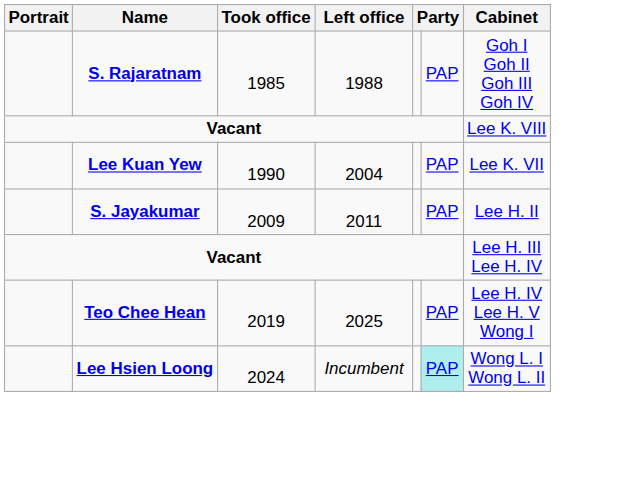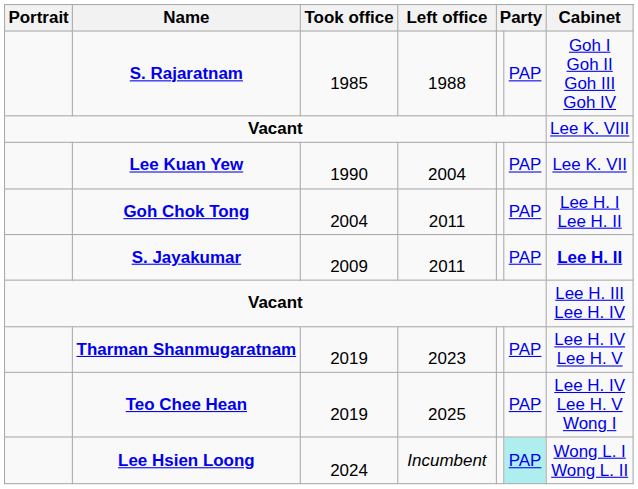+ row: (186, 211)
(507, 211) normal -> (590, 257) bold
+ row: (186, 349)
